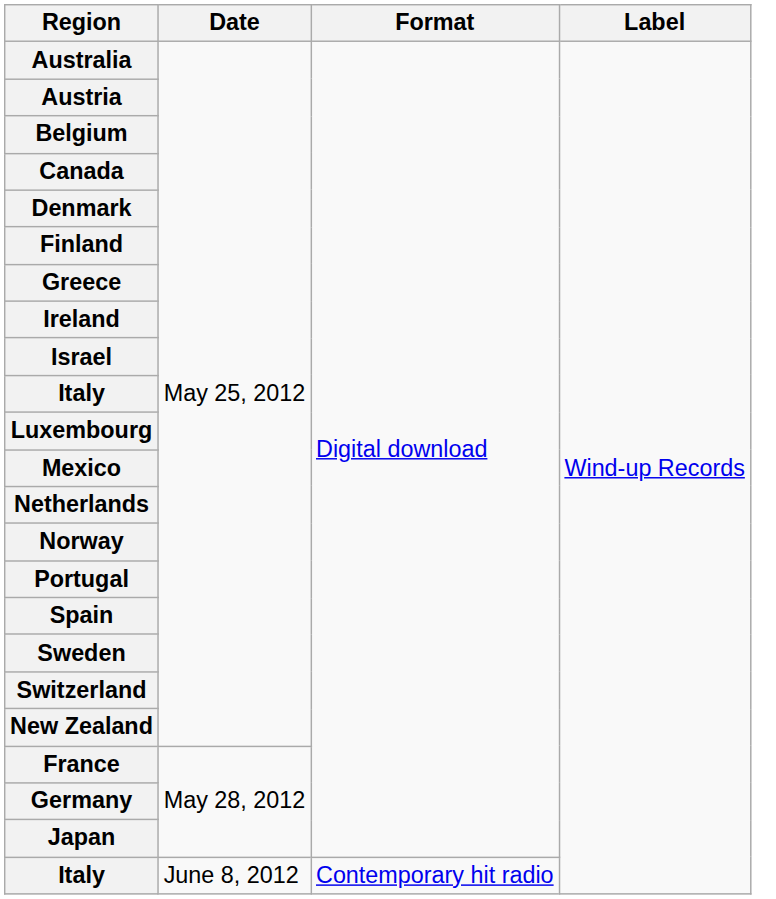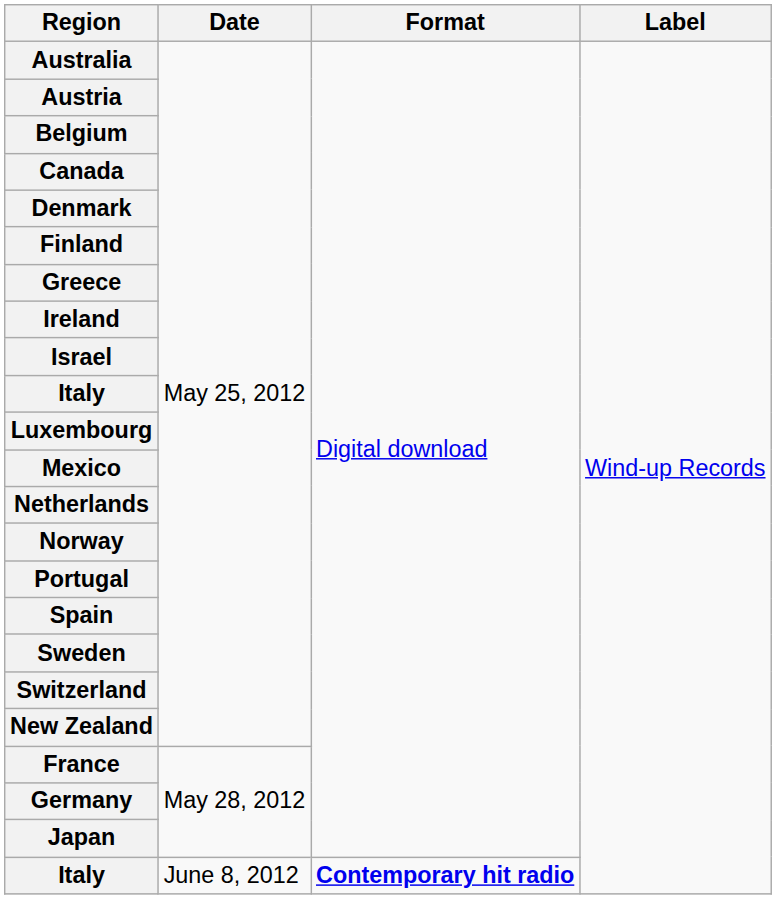(435, 875) normal -> (445, 875) bold
